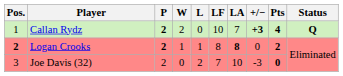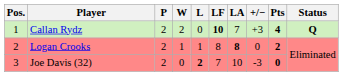(164, 29) bold -> (164, 29) normal
(218, 29) normal -> (218, 29) bold
(257, 29) bold -> (257, 29) normal
(16, 46) bold -> (16, 46) normal
(164, 46) bold -> (164, 46) normal
(200, 63) normal -> (200, 63) bold
